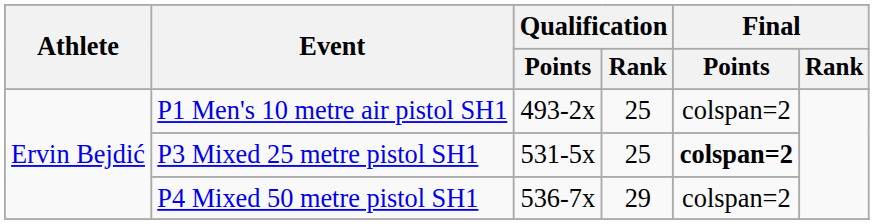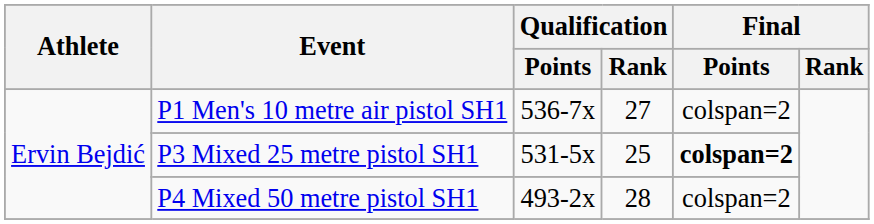(558, 111) 493-2x -> (558, 111) 536-7x
(638, 111) 25 -> (638, 111) 27
(558, 198) 536-7x -> (558, 198) 493-2x
(638, 198) 29 -> (638, 198) 28
